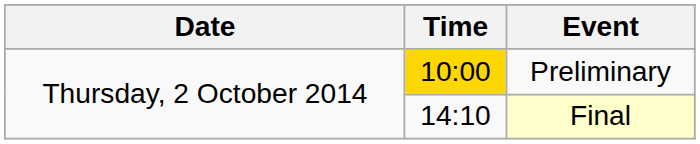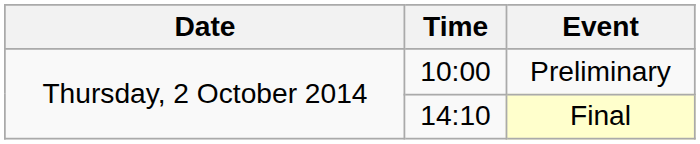(456, 71) gold background -> (456, 71) no background
